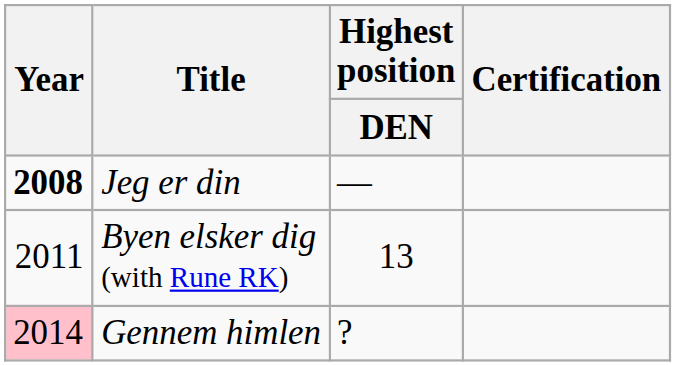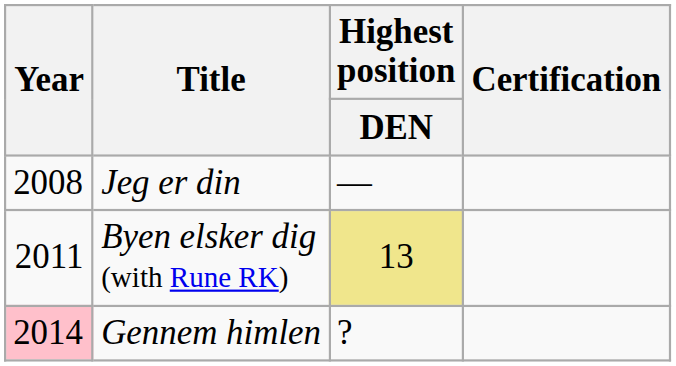(48, 182) bold -> (48, 182) normal
(396, 256) no background -> (396, 256) khaki background
